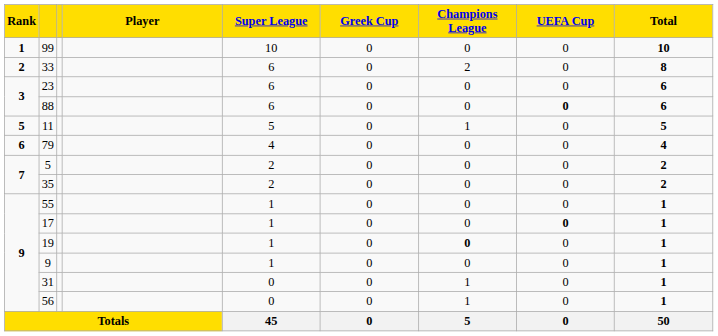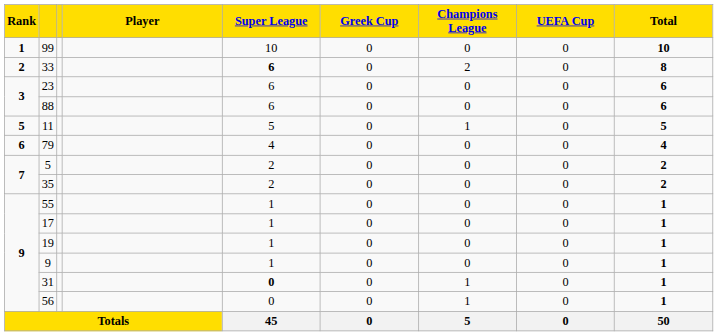(271, 67) normal -> (271, 67) bold
(565, 106) bold -> (565, 106) normal
(565, 223) bold -> (565, 223) normal
(467, 243) bold -> (467, 243) normal
(271, 282) normal -> (271, 282) bold
